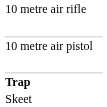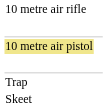(49, 46) no background -> (49, 46) khaki background
(18, 82) bold -> (16, 82) normal
